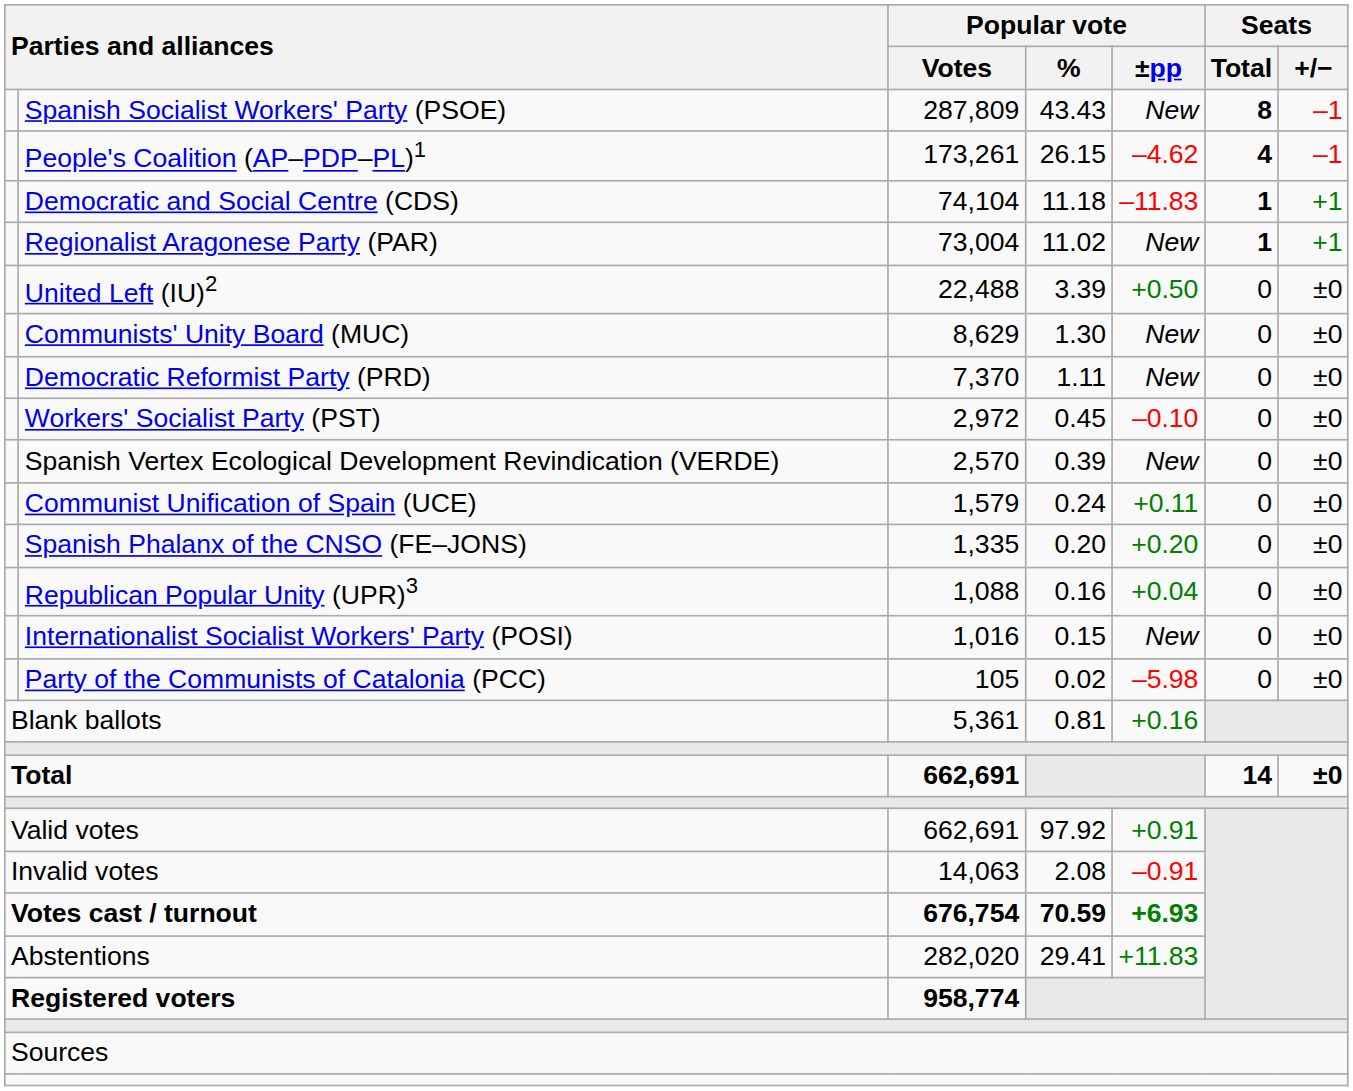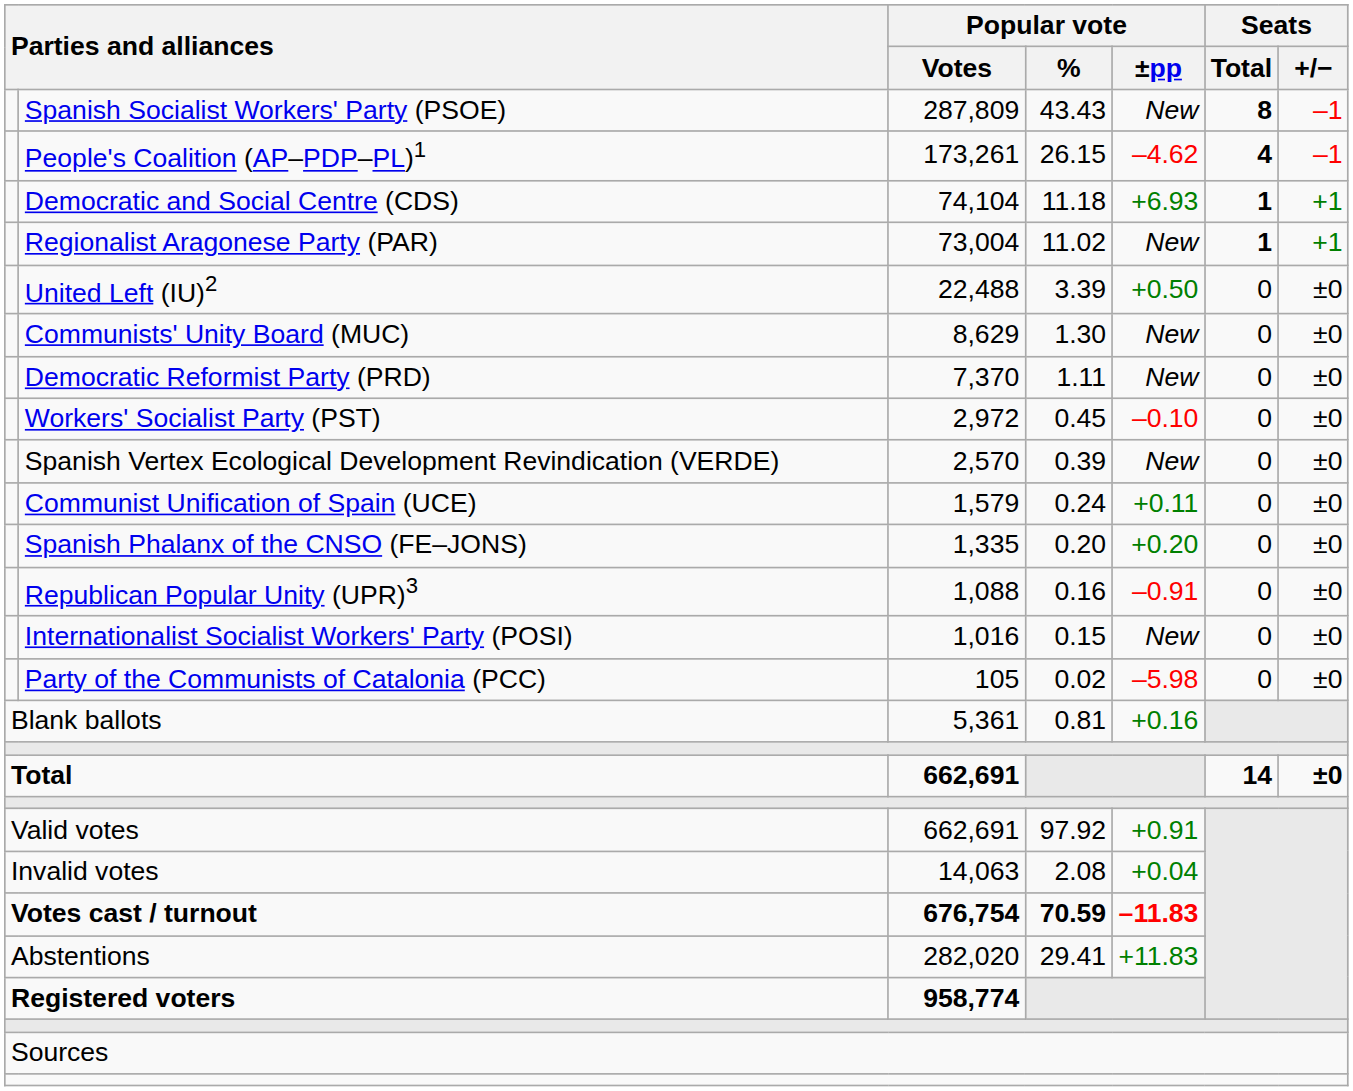(1159, 201) –11.83 -> (1165, 201) +6.93
(1165, 591) +0.04 -> (1165, 591) –0.91
(1165, 871) –0.91 -> (1165, 871) +0.04
(1165, 914) +6.93 -> (1159, 914) –11.83
